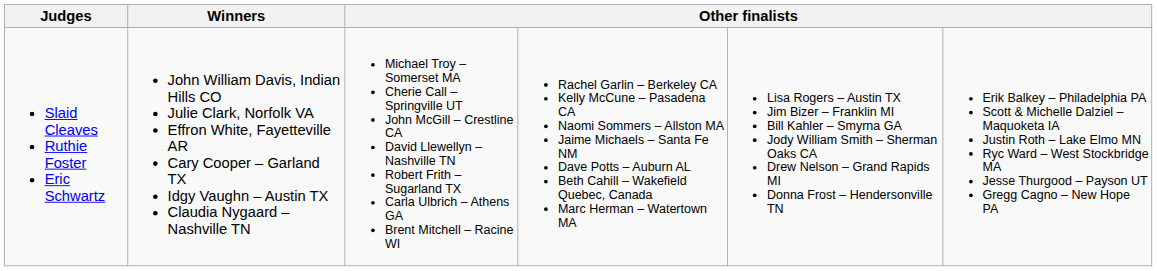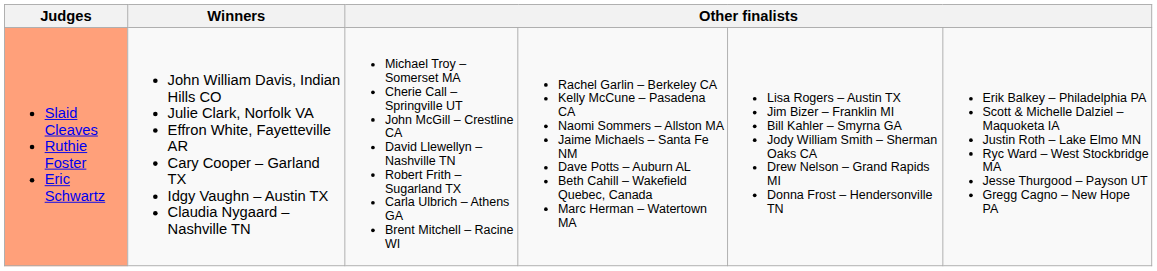(66, 155) no background -> (66, 155) lightsalmon background
